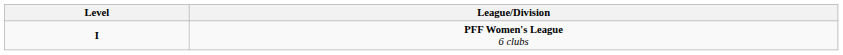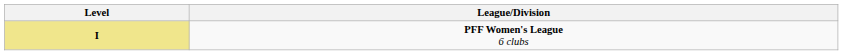(97, 35) no background -> (97, 35) khaki background
